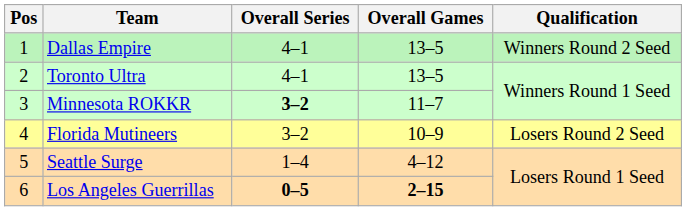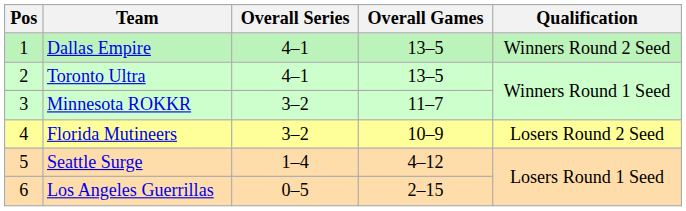(295, 104) bold -> (295, 104) normal
(295, 190) bold -> (295, 190) normal
(426, 190) bold -> (426, 190) normal
